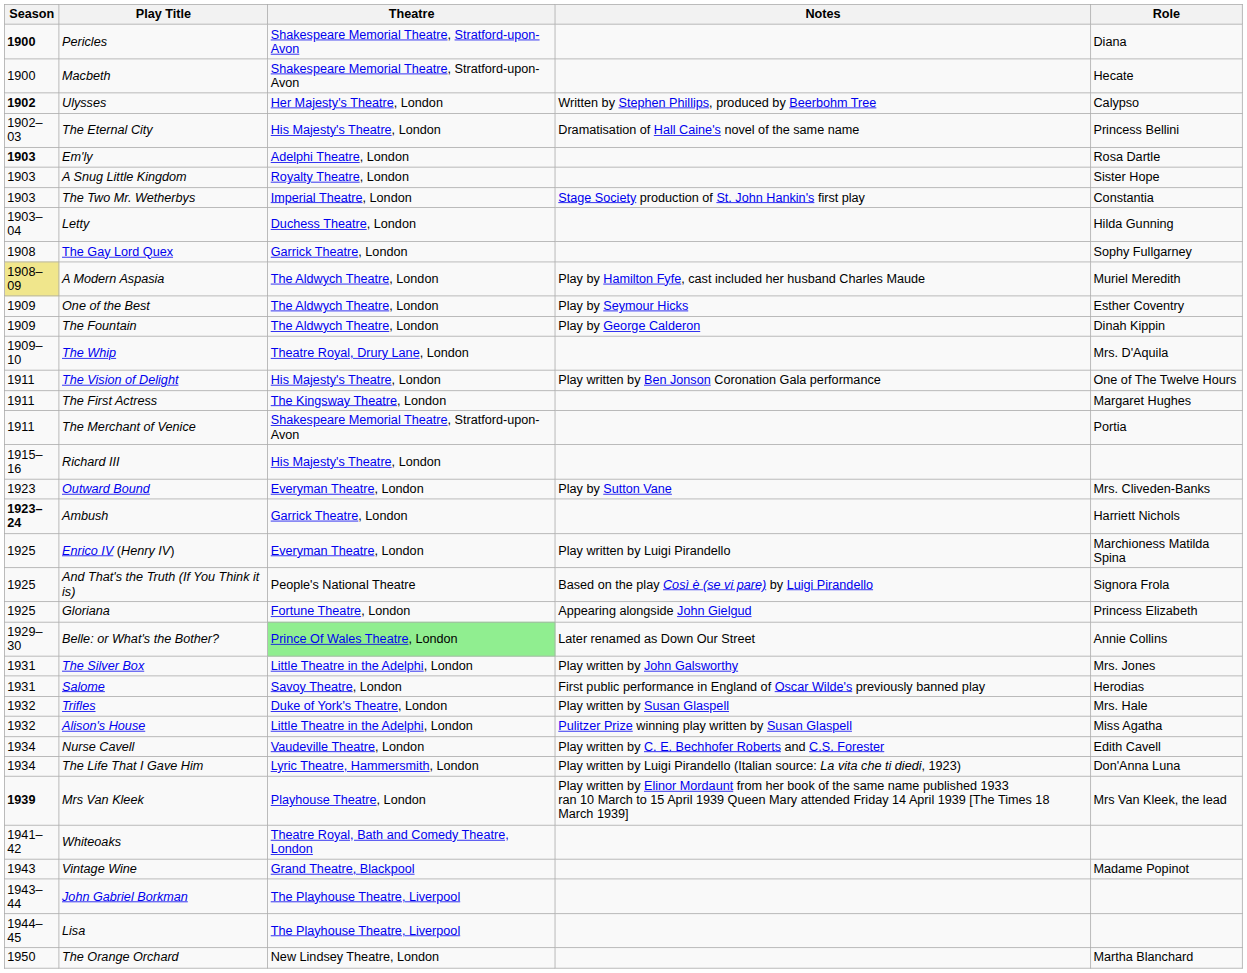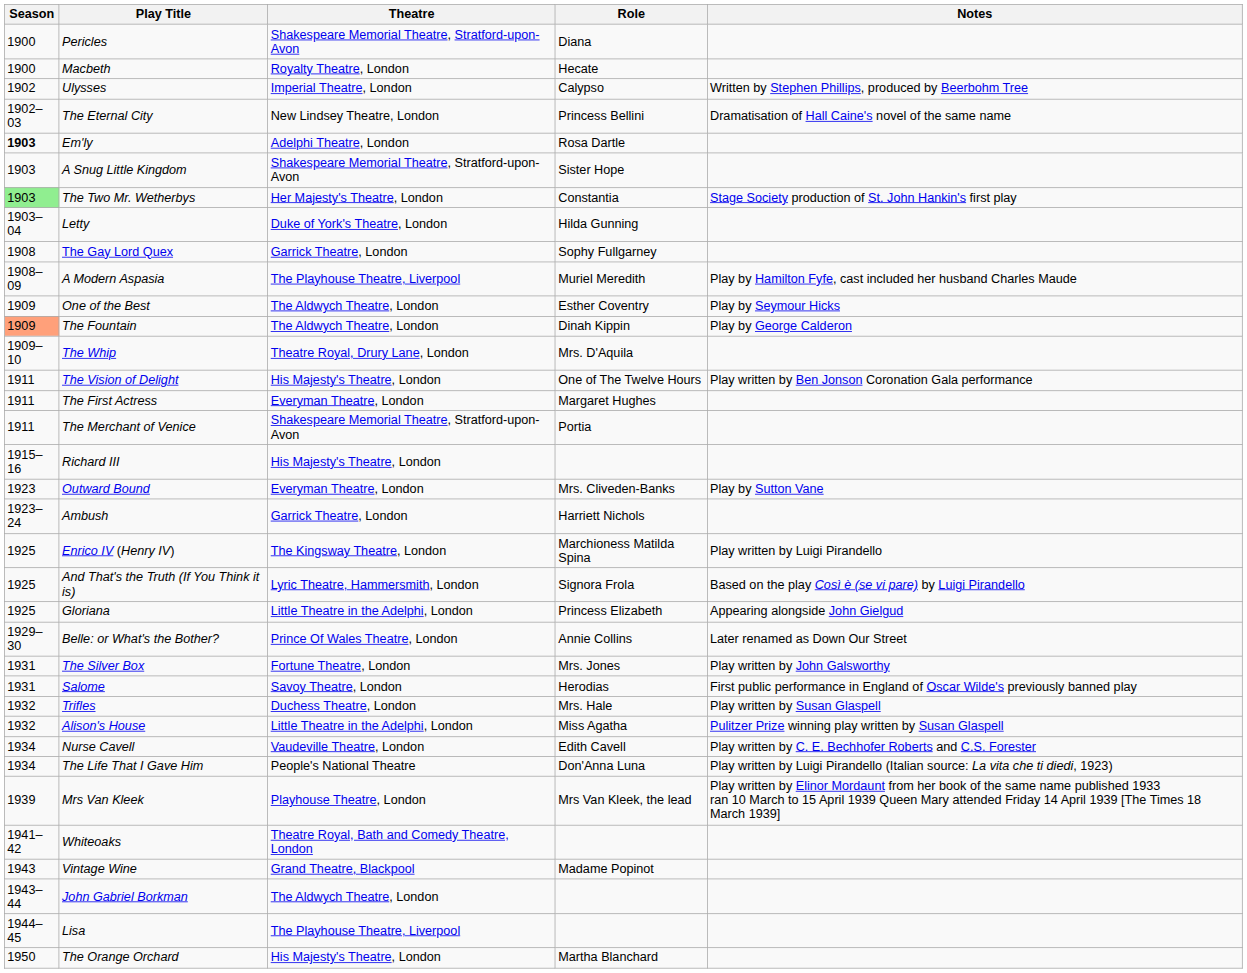columns swapped: (1166, 14) <-> (823, 14)
(21, 41) bold -> (21, 41) normal
(405, 75) Shakespeare Memorial Theatre, Stratford-upon-Avon -> (340, 68) Royalty Theatre, London
(21, 103) bold -> (21, 88) normal
(357, 103) Her Majesty's Theatre, London -> (341, 88) Imperial Theatre, London
(356, 130) His Majesty's Theatre, London -> (355, 116) New Lindsey Theatre, London
(340, 177) Royalty Theatre, London -> (405, 170) Shakespeare Memorial Theatre, Stratford-upon-Avon
(21, 197) no background -> (21, 197) lightgreen background
(341, 197) Imperial Theatre, London -> (357, 197) Her Majesty's Theatre, London
(343, 224) Duchess Theatre, London -> (359, 224) Duke of York's Theatre, London
(25, 278) khaki background -> (25, 278) no background
(355, 278) The Aldwych Theatre, London -> (365, 278) The Playhouse Theatre, Liverpool
(21, 326) no background -> (21, 326) lightsalmon background
(358, 400) The Kingsway Theatre, London -> (347, 400) Everyman Theatre, London
(25, 516) bold -> (25, 516) normal
(347, 550) Everyman Theatre, London -> (358, 550) The Kingsway Theatre, London
(343, 584) People's National Theatre -> (375, 584) Lyric Theatre, Hammersmith, London
(341, 611) Fortune Theatre, London -> (372, 611) Little Theatre in the Adelphi, London
(364, 639) lightgreen background -> (364, 639) no background
(372, 666) Little Theatre in the Adelphi, London -> (341, 666) Fortune Theatre, London
(359, 706) Duke of York's Theatre, London -> (343, 706) Duchess Theatre, London
(375, 766) Lyric Theatre, Hammersmith, London -> (343, 766) People's National Theatre
(21, 800) bold -> (21, 800) normal
(365, 896) The Playhouse Theatre, Liverpool -> (355, 896) The Aldwych Theatre, London
(355, 957) New Lindsey Theatre, London -> (356, 957) His Majesty's Theatre, London
